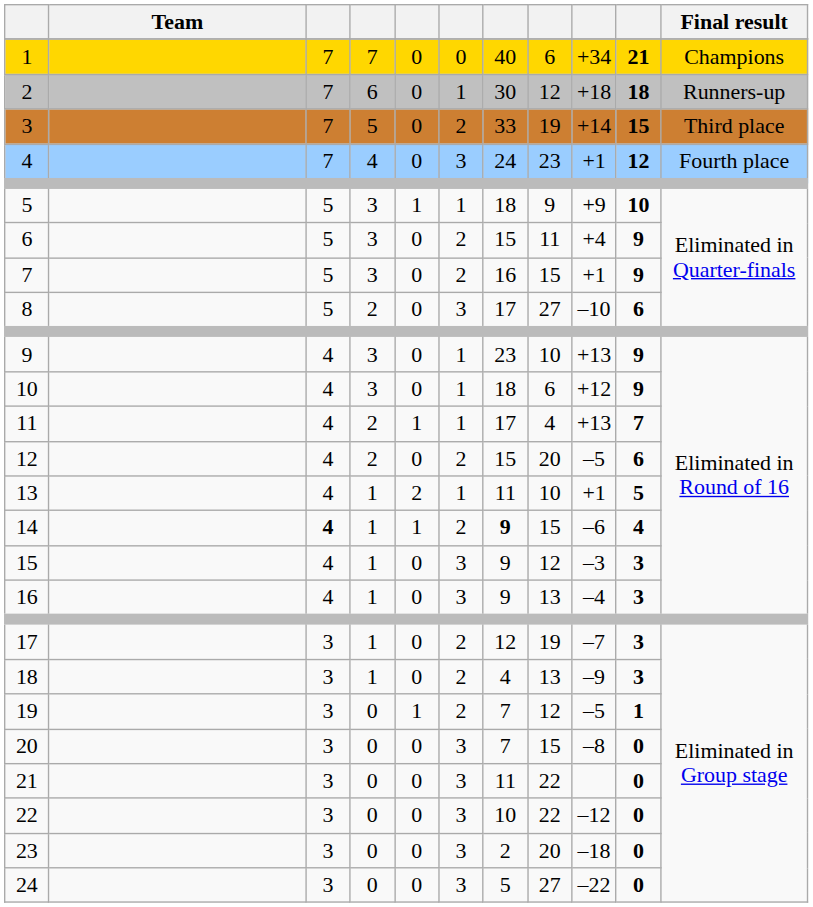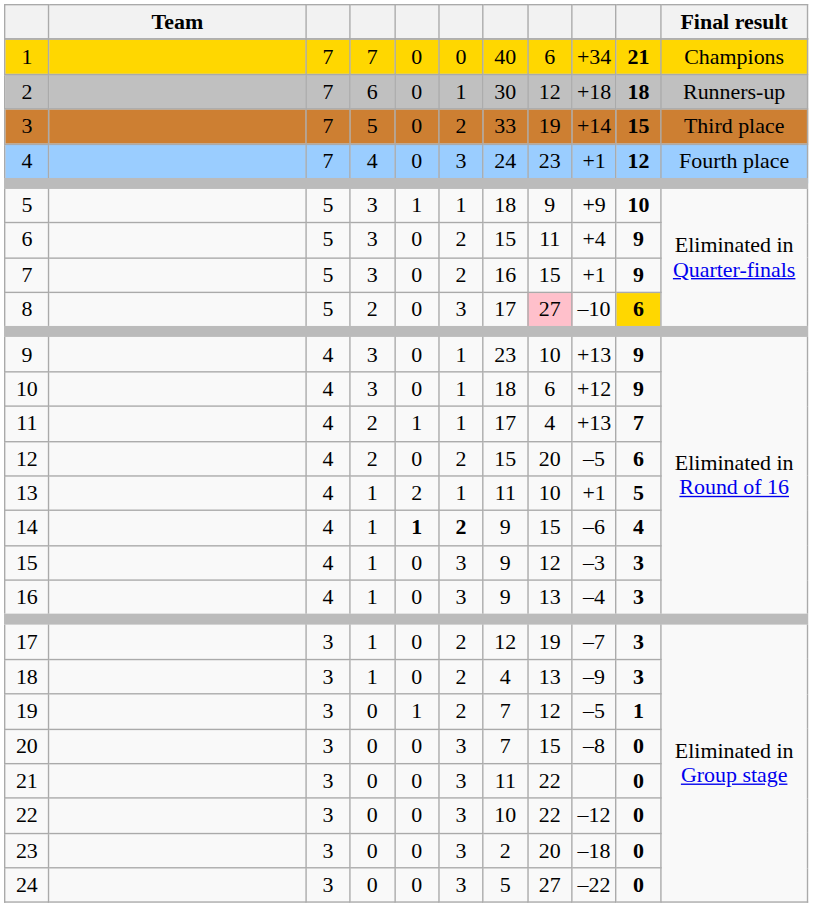(550, 309) no background -> (550, 309) pink background
(638, 309) no background -> (638, 309) gold background
(328, 527) bold -> (328, 527) normal
(417, 527) normal -> (417, 527) bold
(461, 527) normal -> (461, 527) bold
(505, 527) bold -> (505, 527) normal
